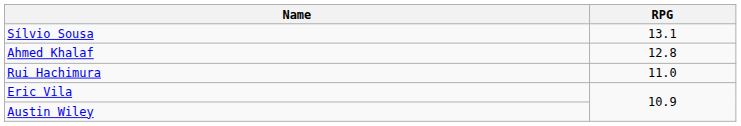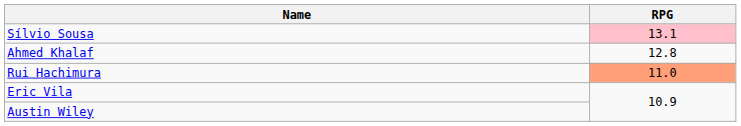(662, 34) no background -> (662, 34) pink background
(662, 73) no background -> (662, 73) lightsalmon background
